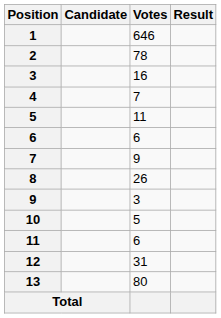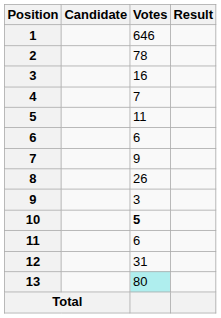(137, 220) normal -> (137, 220) bold
(140, 281) no background -> (140, 281) paleturquoise background
